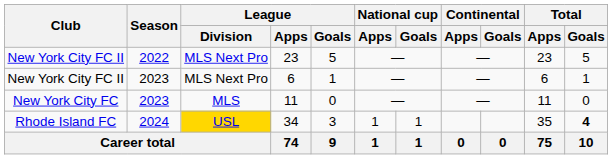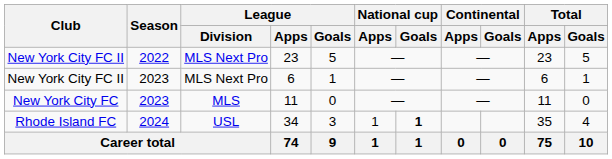(226, 121) gold background -> (226, 121) no background
(418, 121) normal -> (418, 121) bold
(586, 121) bold -> (586, 121) normal
